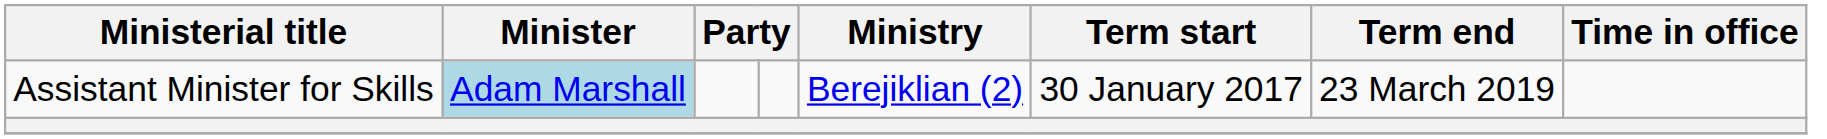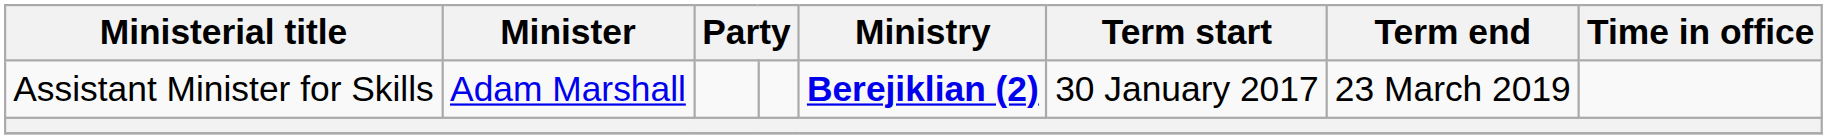(568, 88) lightblue background -> (568, 88) no background
(915, 88) normal -> (923, 88) bold
